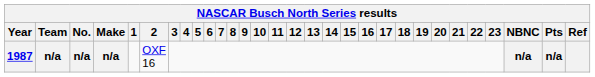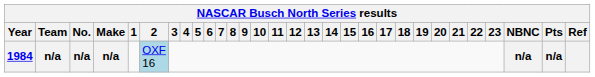(20, 56) 1987 -> (20, 56) 1984
(154, 56) no background -> (154, 56) lightblue background
